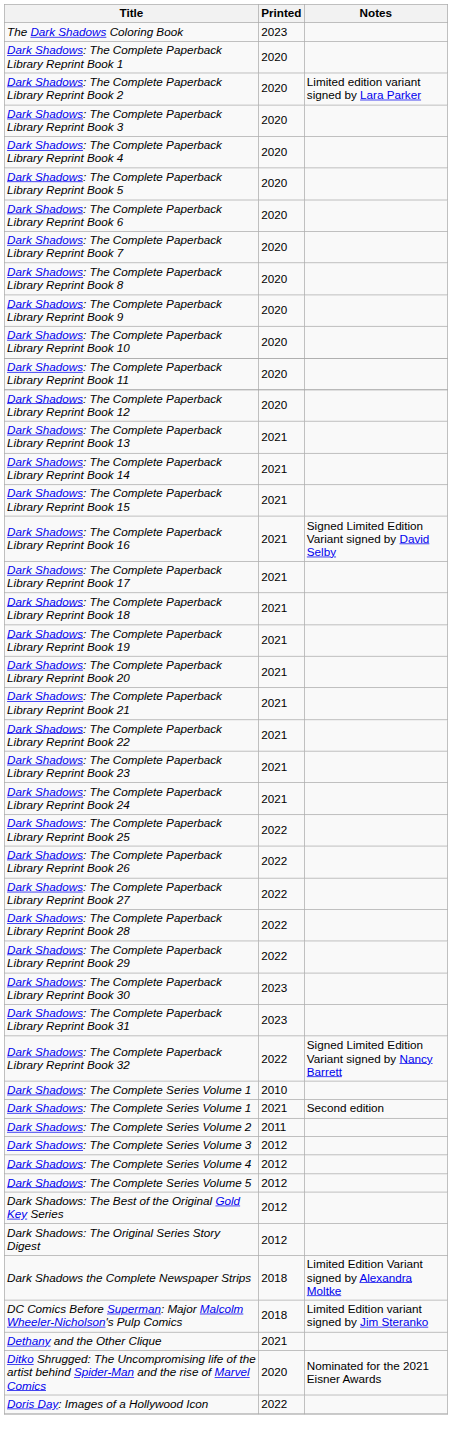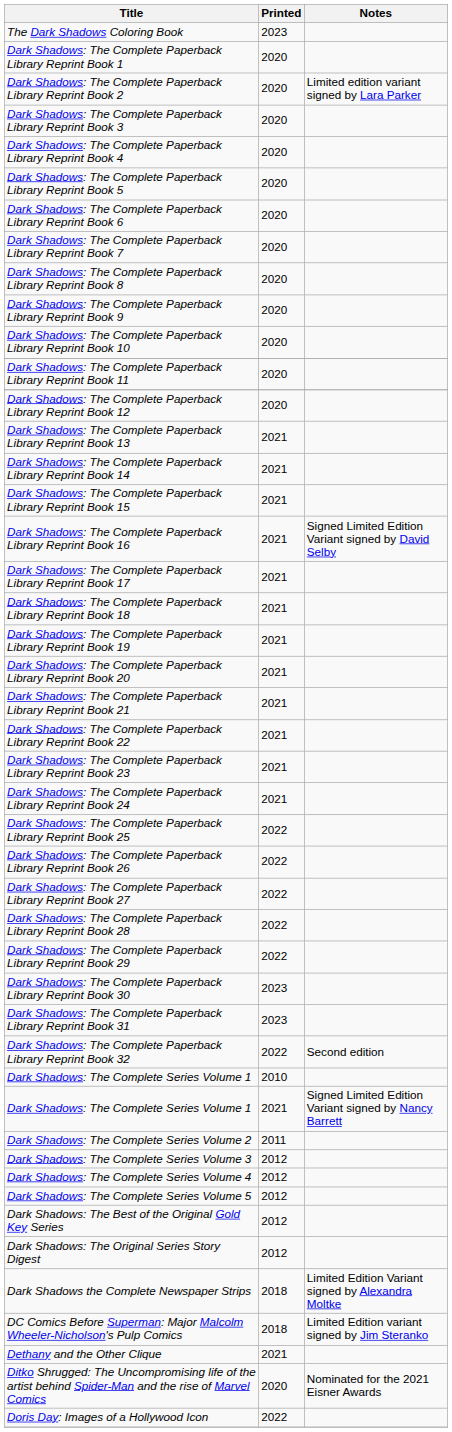(370, 1058) Signed Limited Edition Variant signed by Nancy Barrett -> (345, 1052) Second edition
(345, 1108) Second edition -> (370, 1108) Signed Limited Edition Variant signed by Nancy Barrett
